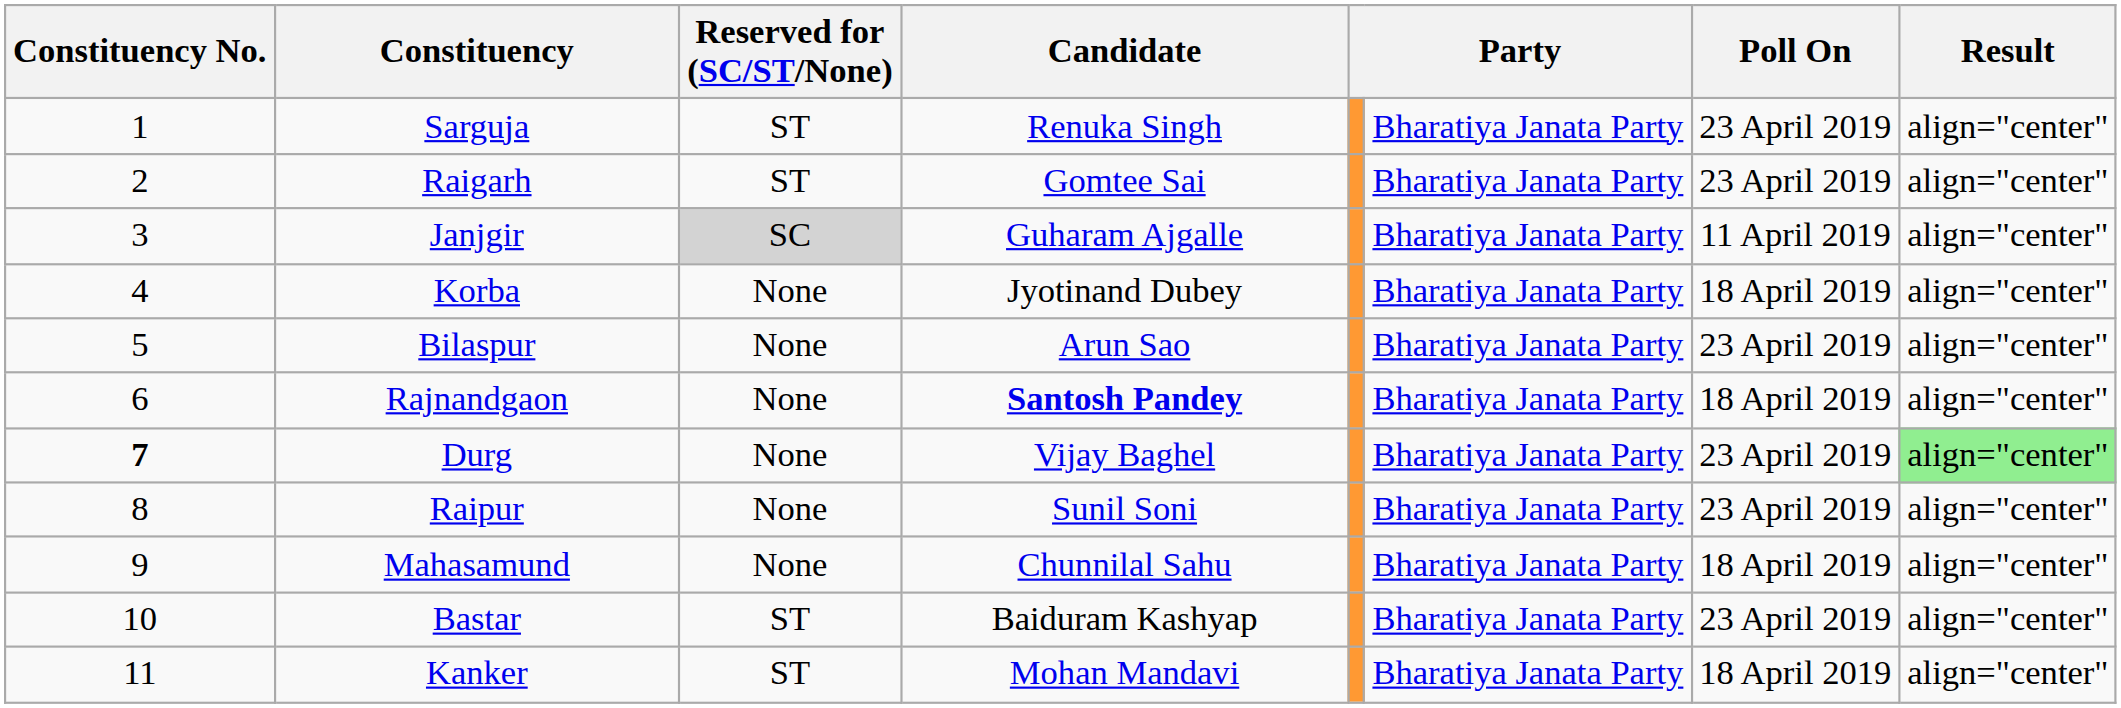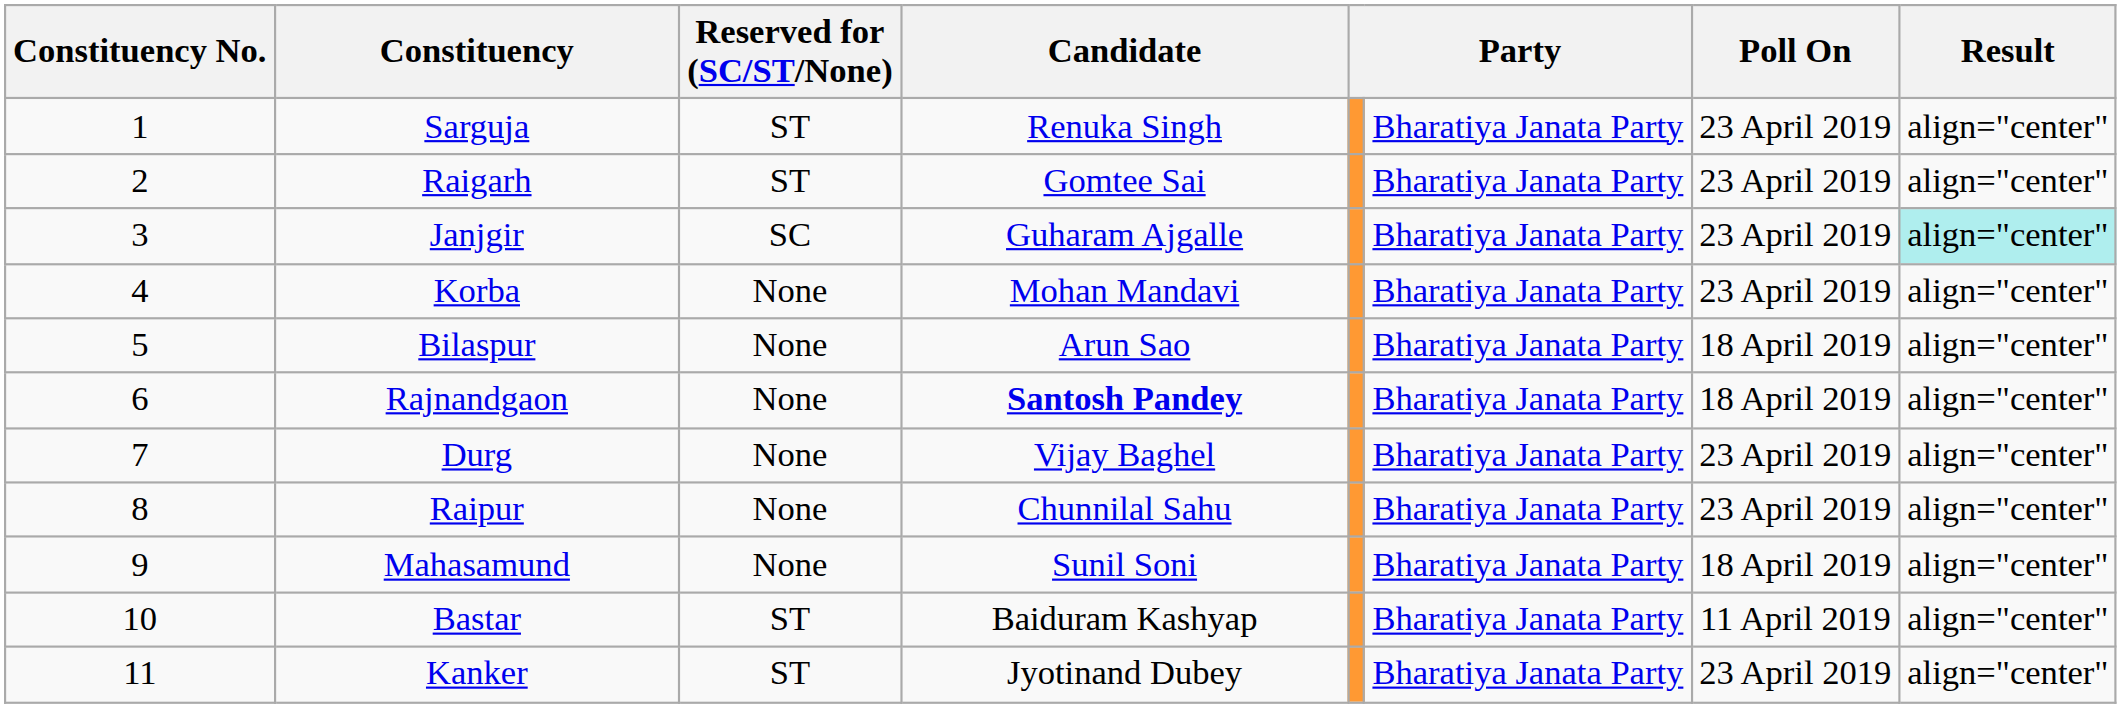(790, 235) lightgrey background -> (790, 235) no background
(1795, 235) 11 April 2019 -> (1795, 235) 23 April 2019
(2008, 235) no background -> (2008, 235) paleturquoise background
(1125, 290) Jyotinand Dubey -> (1125, 290) Mohan Mandavi
(1795, 290) 18 April 2019 -> (1795, 290) 23 April 2019
(1795, 344) 23 April 2019 -> (1795, 344) 18 April 2019
(140, 454) bold -> (140, 454) normal
(2008, 454) lightgreen background -> (2008, 454) no background
(1125, 509) Sunil Soni -> (1125, 509) Chunnilal Sahu
(1125, 564) Chunnilal Sahu -> (1125, 564) Sunil Soni
(1795, 618) 23 April 2019 -> (1795, 618) 11 April 2019
(1125, 673) Mohan Mandavi -> (1125, 673) Jyotinand Dubey
(1795, 673) 18 April 2019 -> (1795, 673) 23 April 2019
